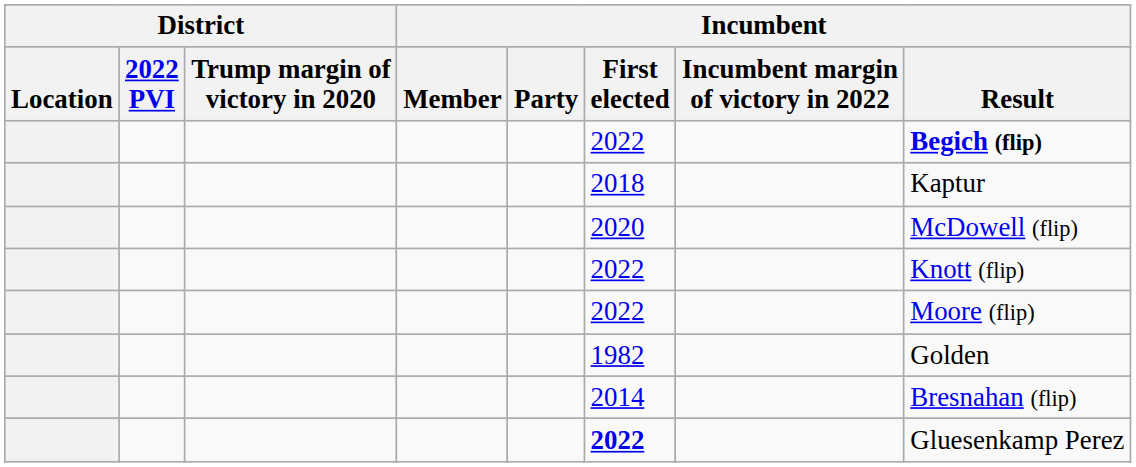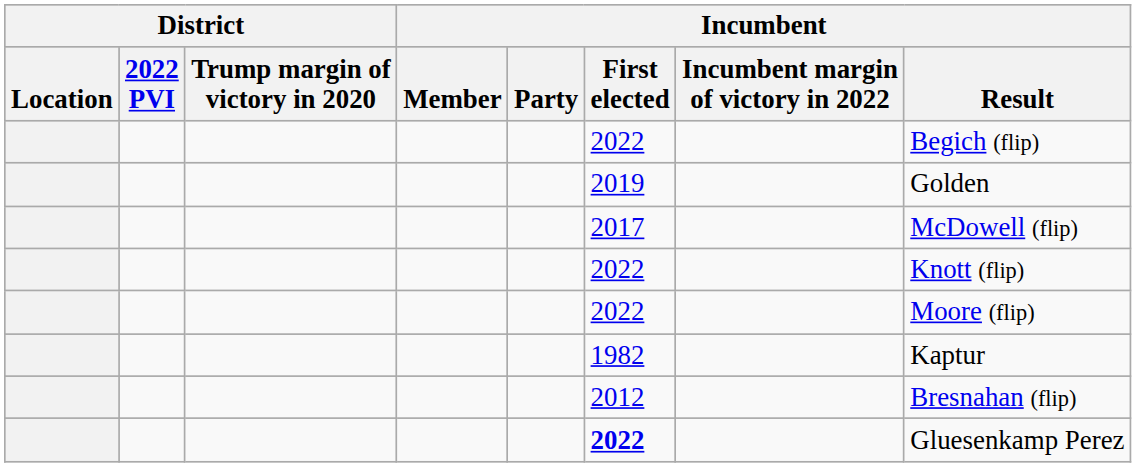(976, 141) bold -> (975, 141) normal
(617, 183) 2018 -> (617, 183) 2019
(948, 183) Kaptur -> (950, 183) Golden
(617, 226) 2020 -> (617, 226) 2017
(950, 354) Golden -> (948, 354) Kaptur
(617, 397) 2014 -> (617, 397) 2012
